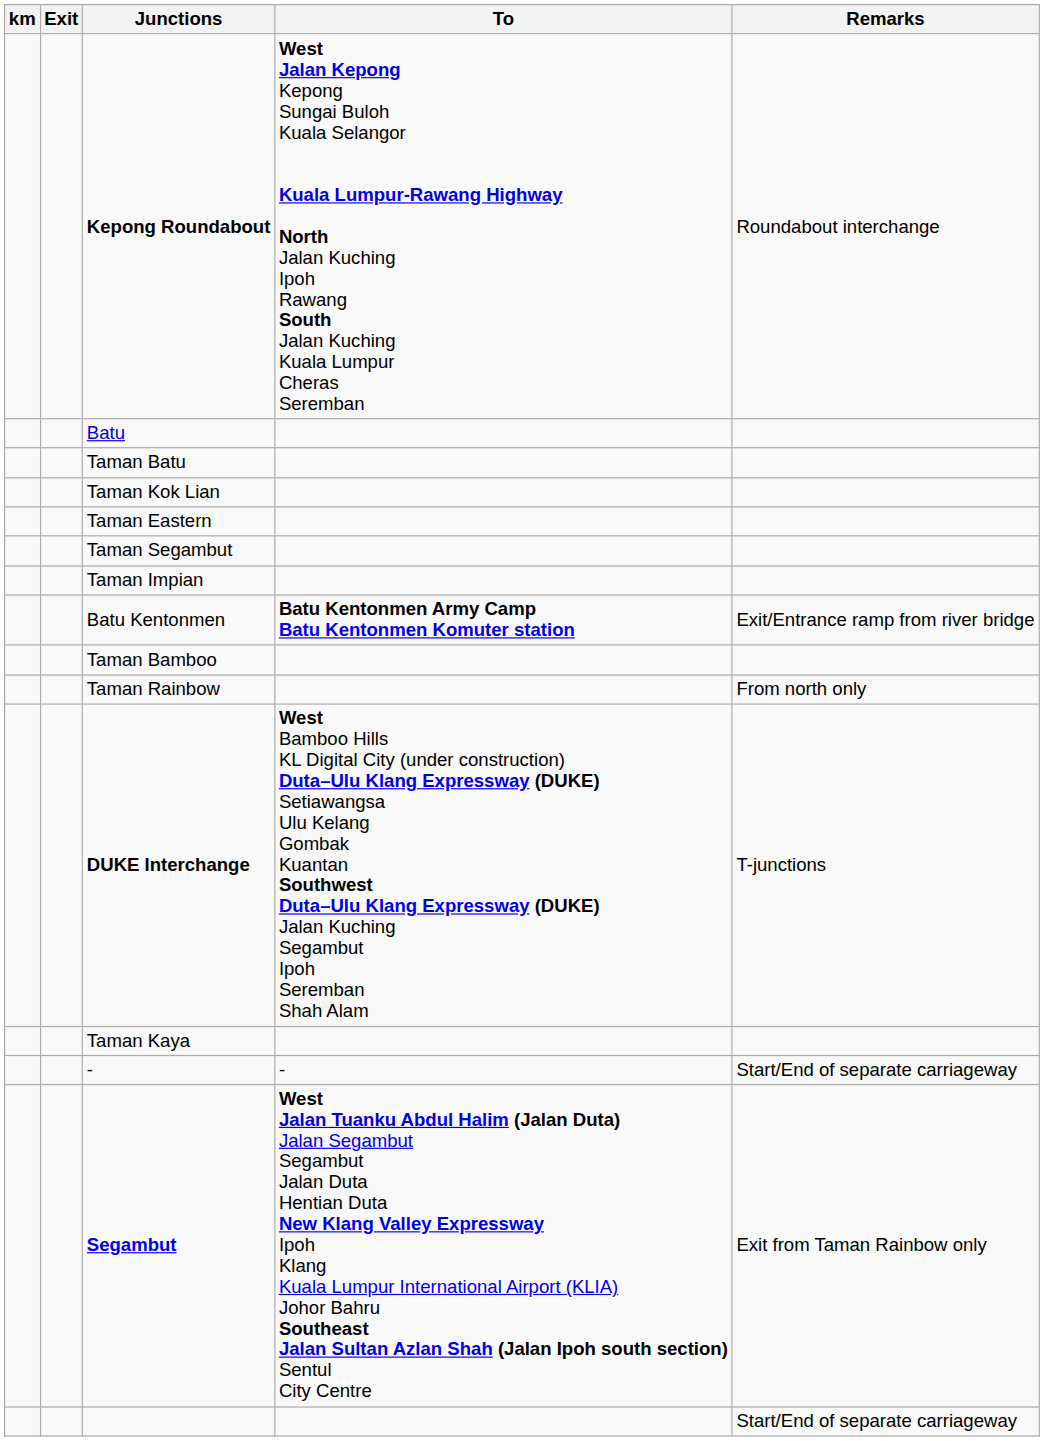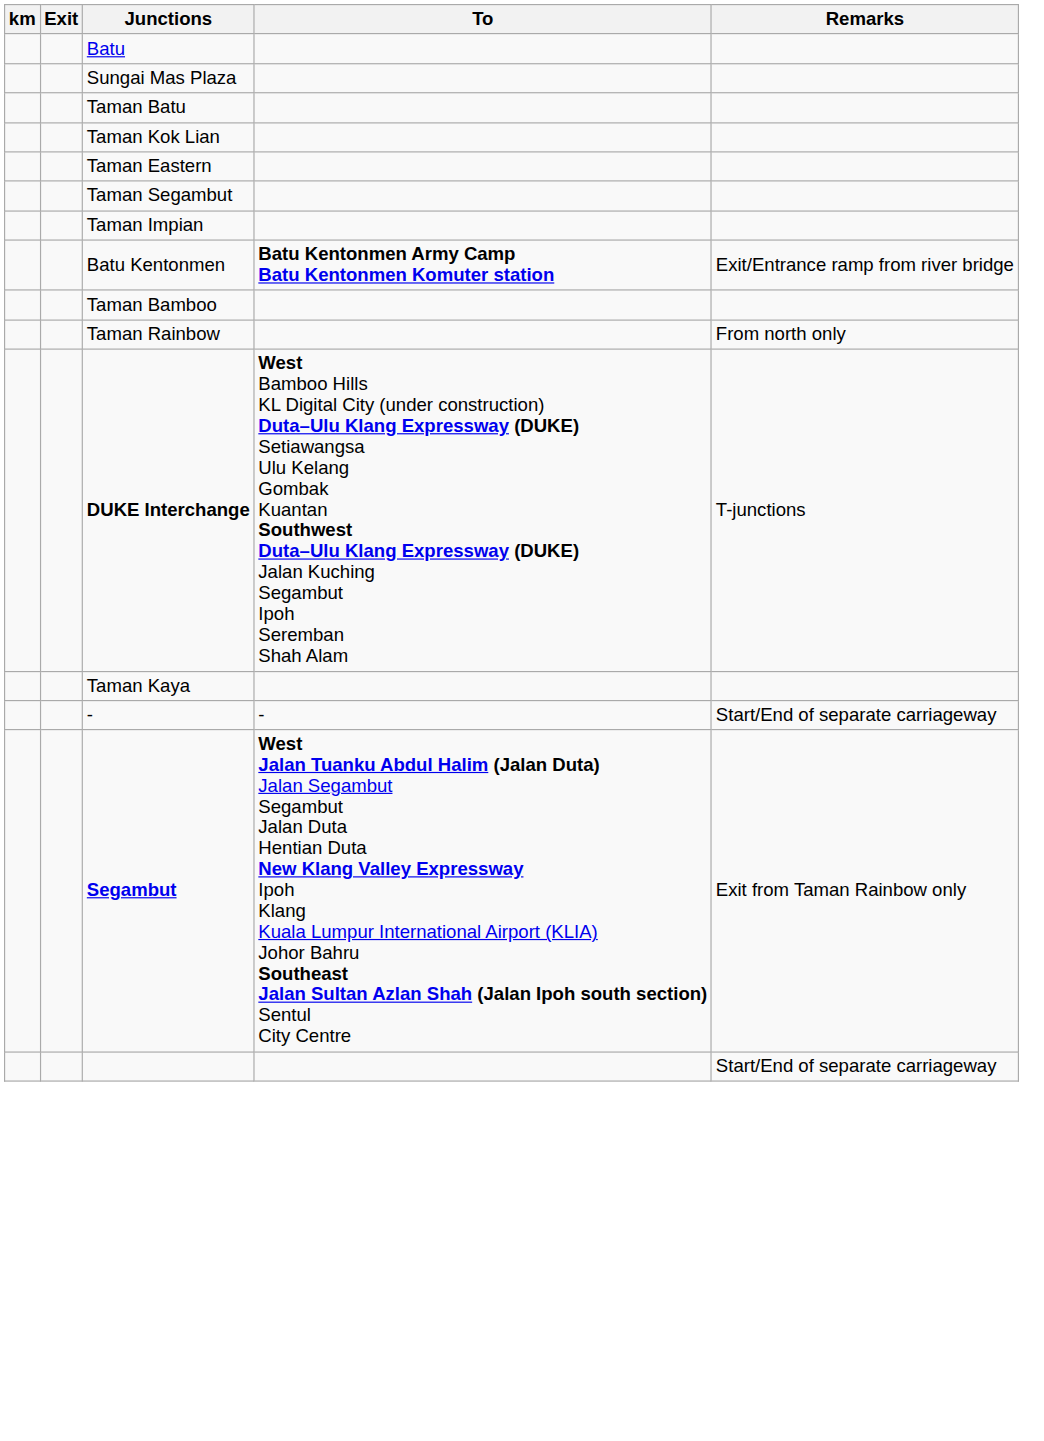- row: (179, 226)
+ row: (162, 78)
